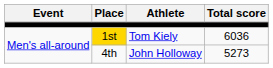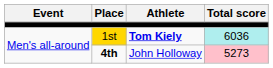(153, 36) normal -> (155, 36) bold
(236, 36) no background -> (236, 36) paleturquoise background
(109, 54) normal -> (109, 54) bold
(236, 54) no background -> (236, 54) pink background
